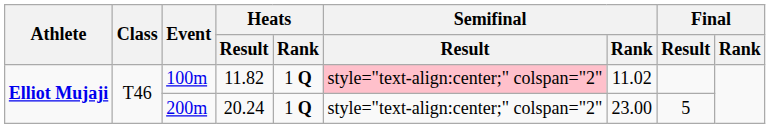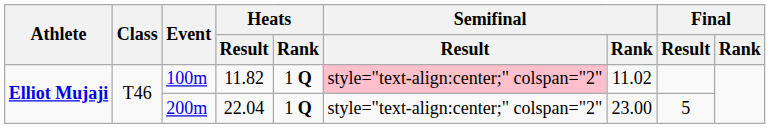(244, 108) 20.24 -> (244, 108) 22.04
